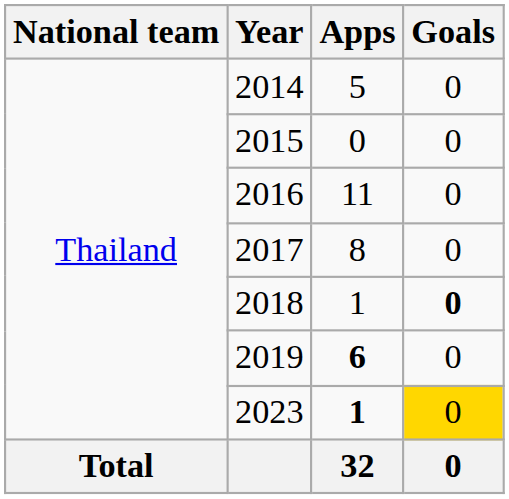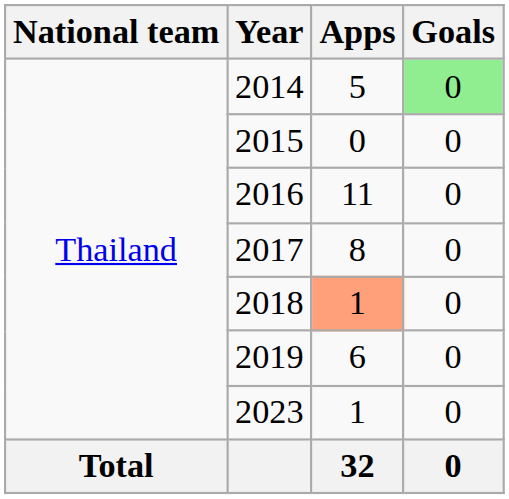(453, 85) no background -> (453, 85) lightgreen background
(357, 303) no background -> (357, 303) lightsalmon background
(453, 303) bold -> (453, 303) normal
(357, 357) bold -> (357, 357) normal
(357, 411) bold -> (357, 411) normal
(453, 411) gold background -> (453, 411) no background
